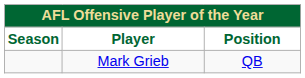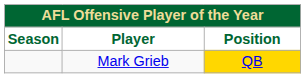(252, 61) no background -> (252, 61) gold background
